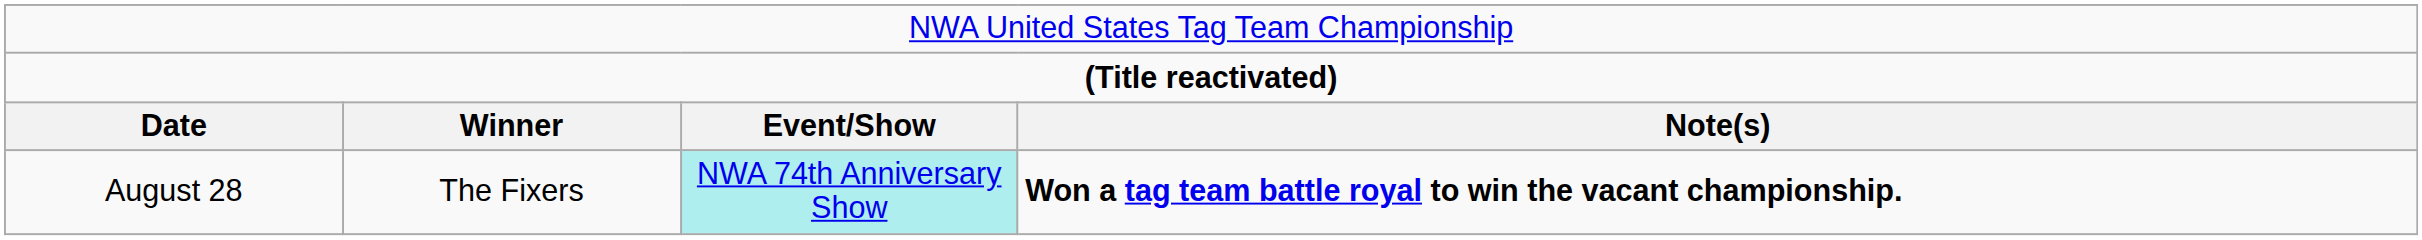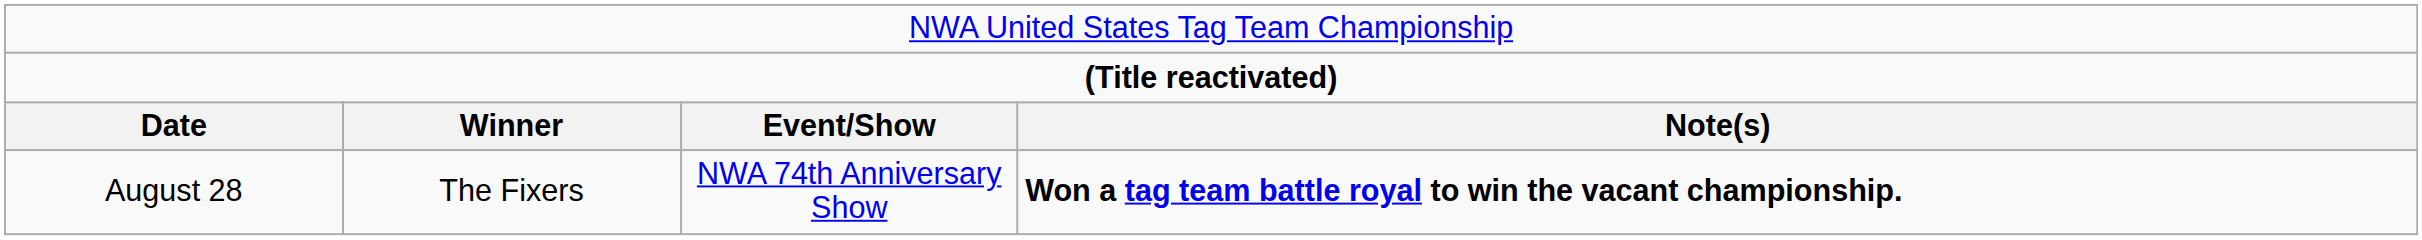(849, 191) paleturquoise background -> (849, 191) no background
